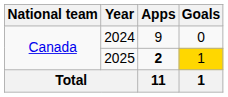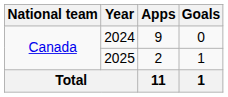(158, 59) bold -> (158, 59) normal
(201, 59) gold background -> (201, 59) no background
